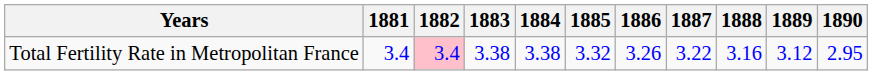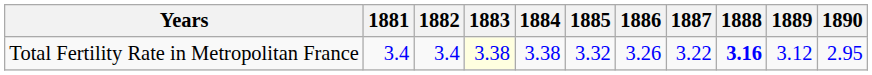(447, 53) pink background -> (447, 53) no background
(492, 53) no background -> (492, 53) lightyellow background
(744, 53) normal -> (744, 53) bold
